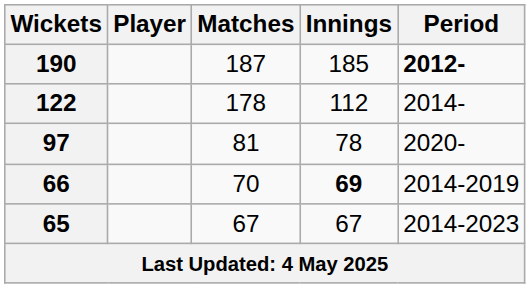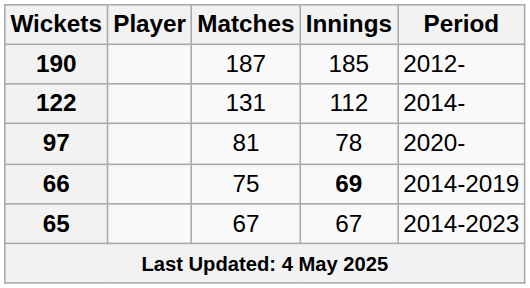(434, 64) bold -> (434, 64) normal
(246, 104) 178 -> (246, 104) 131
(246, 183) 70 -> (246, 183) 75
